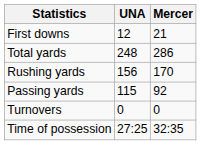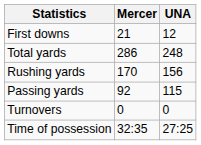columns swapped: (173, 14) <-> (132, 14)
